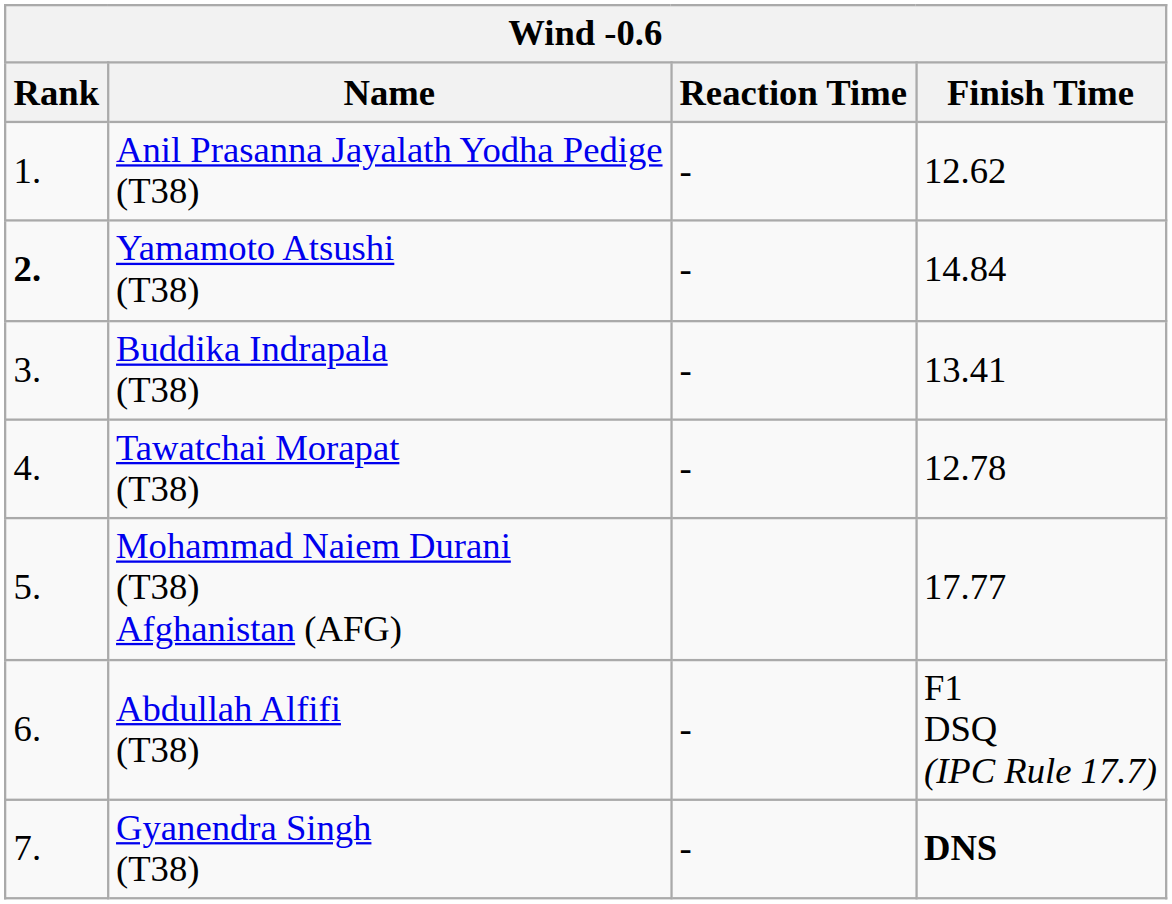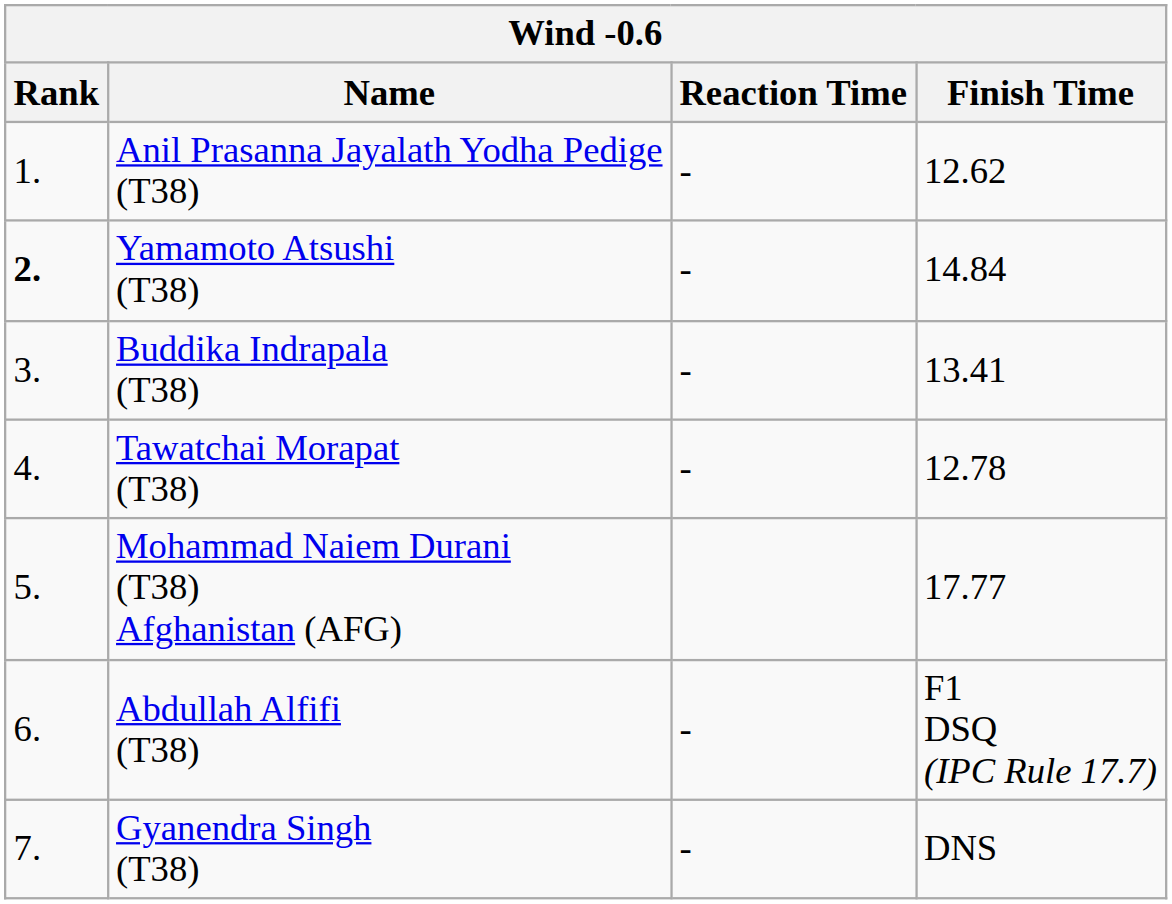(961, 848) bold -> (961, 848) normal
